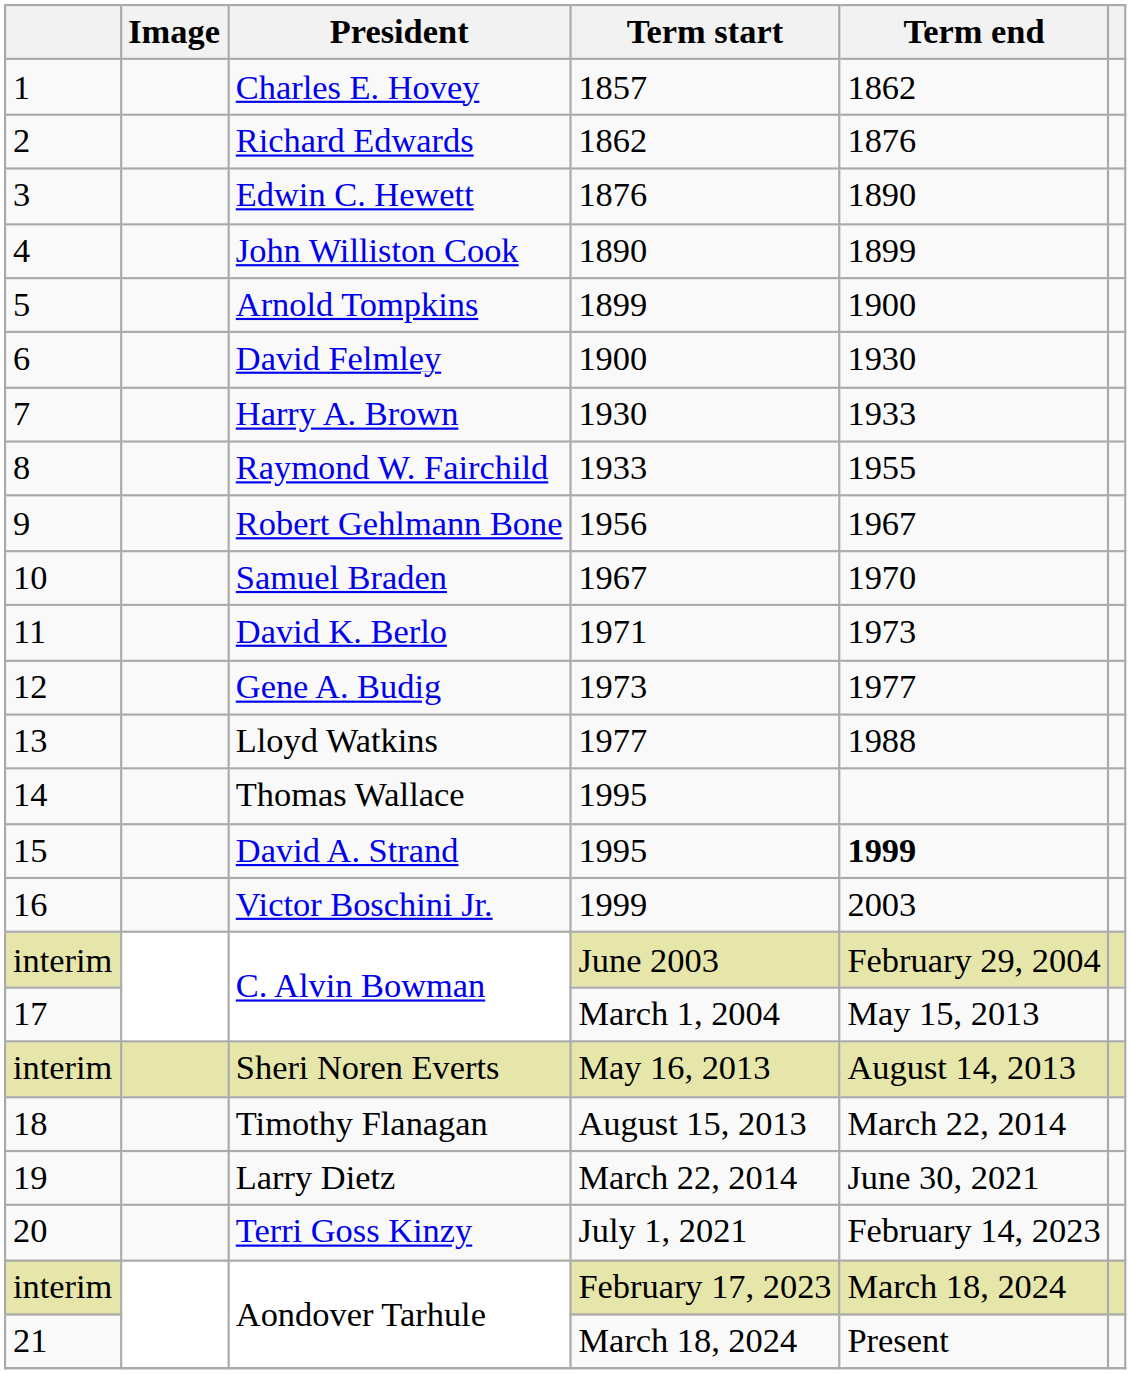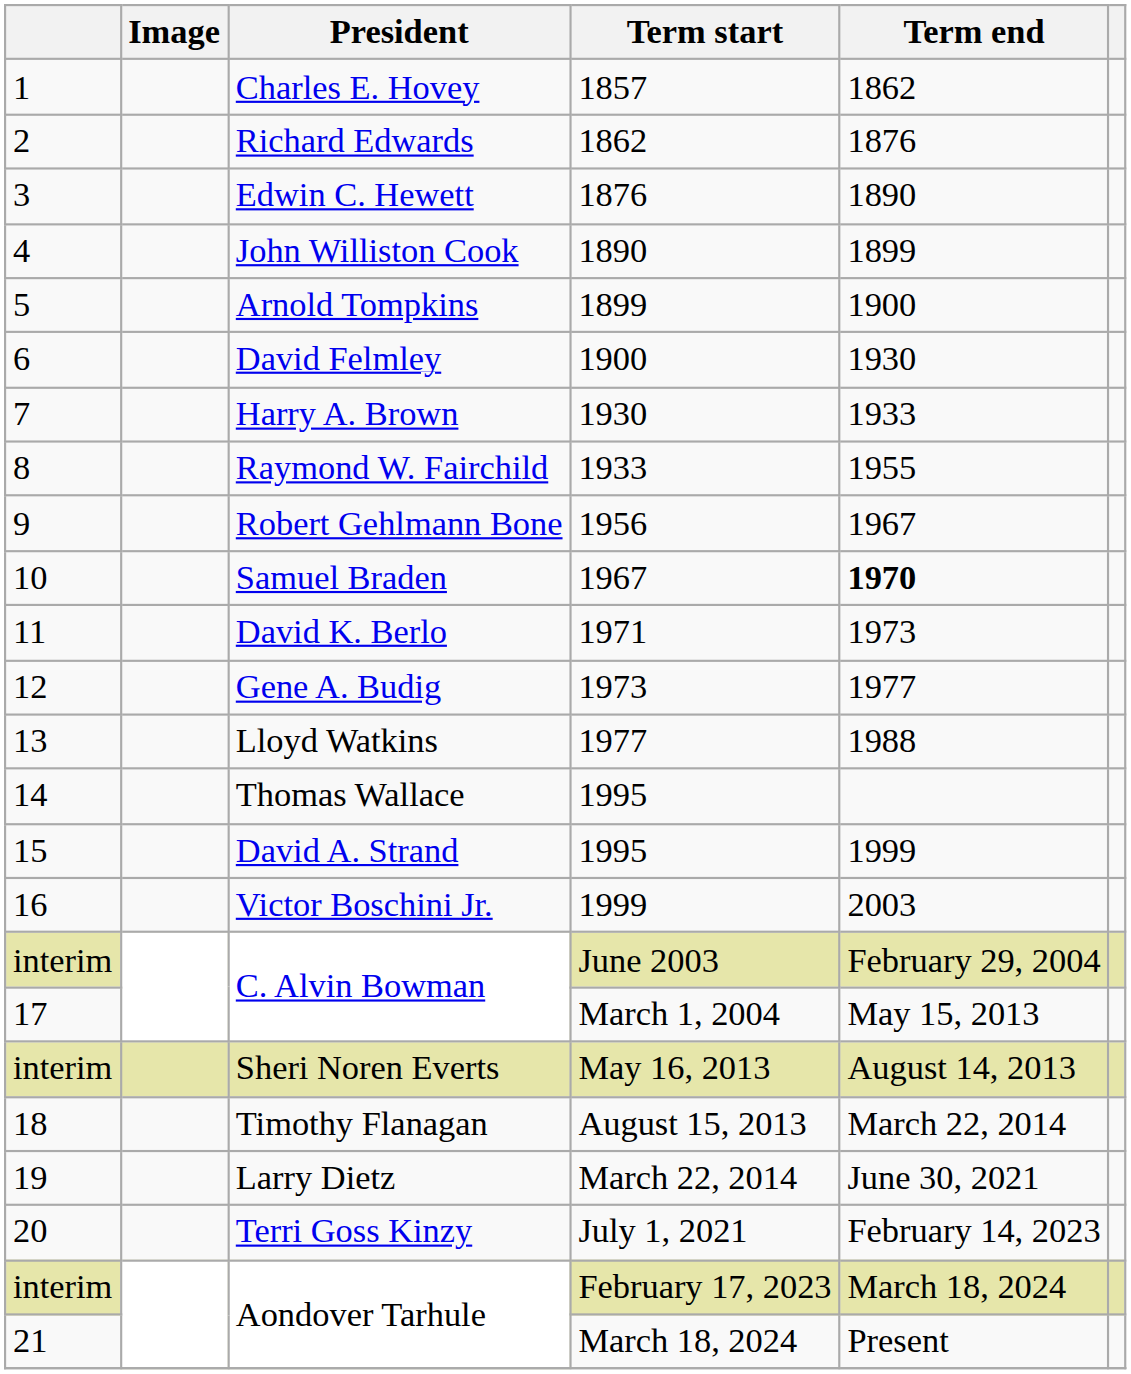(882, 577) normal -> (882, 577) bold
(882, 850) bold -> (882, 850) normal
